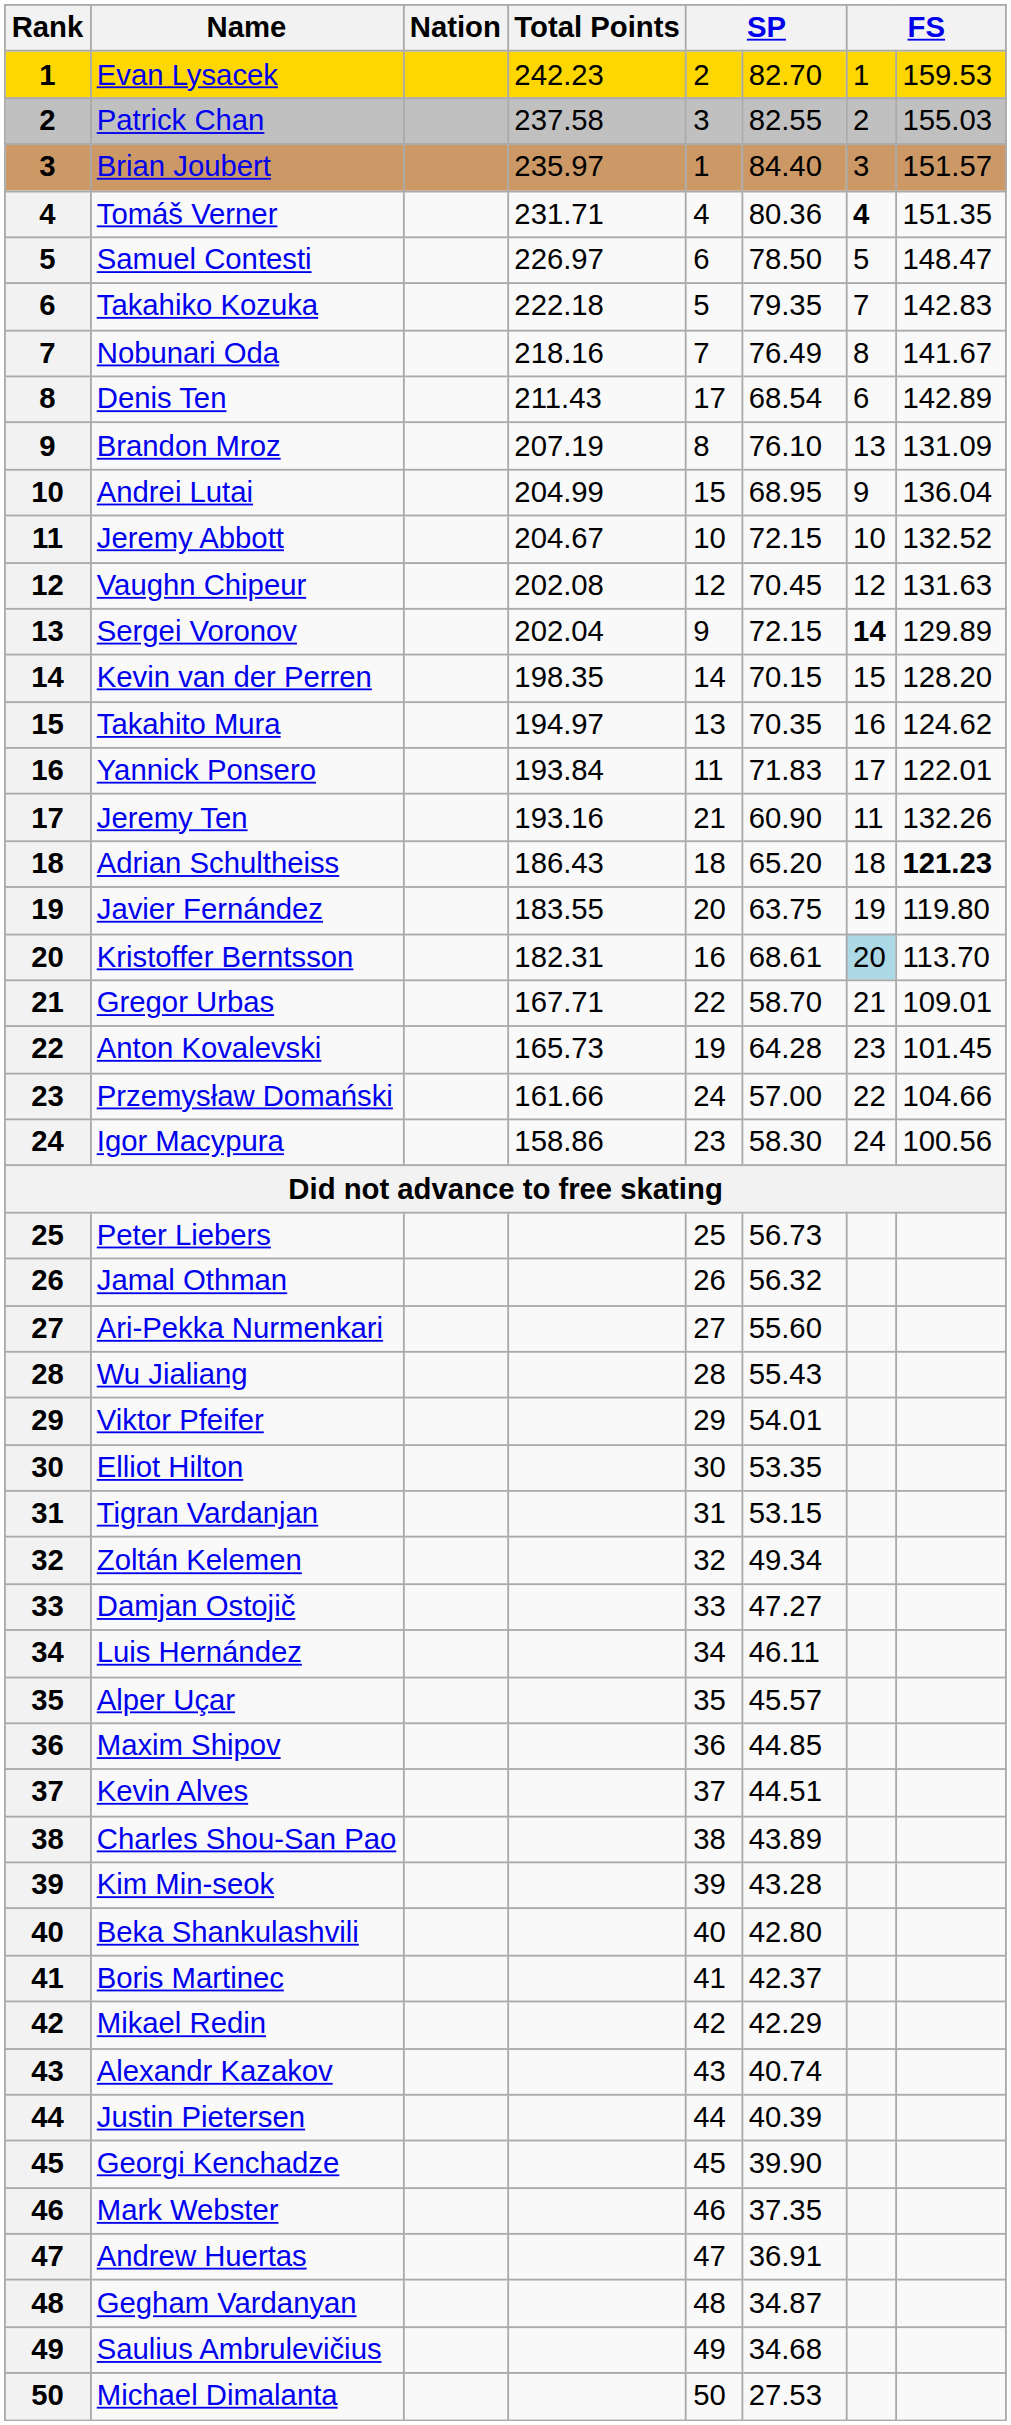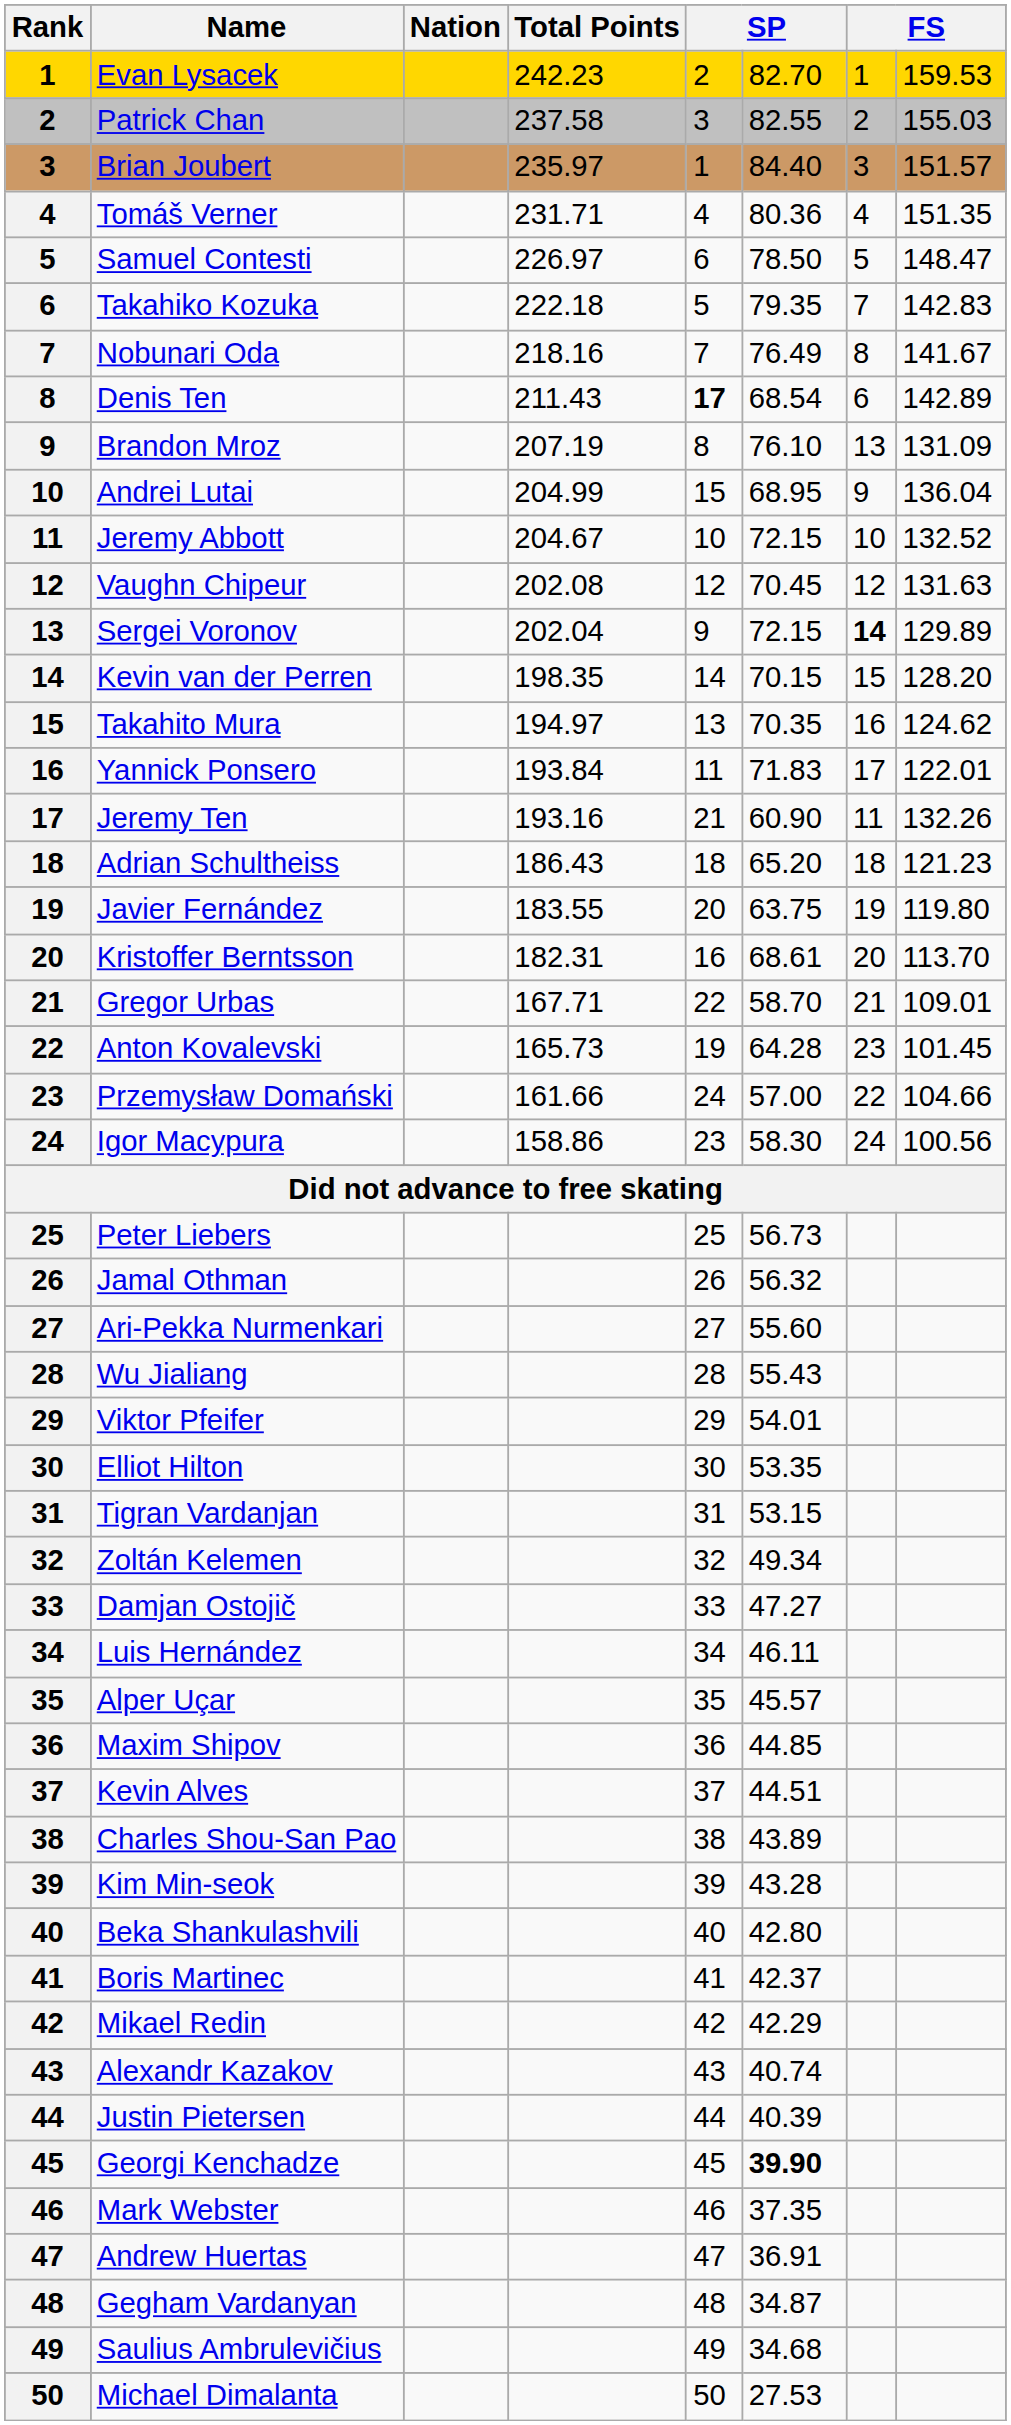(861, 213) bold -> (861, 213) normal
(710, 399) normal -> (710, 399) bold
(947, 863) bold -> (947, 863) normal
(869, 956) lightblue background -> (869, 956) no background
(785, 2163) normal -> (785, 2163) bold
